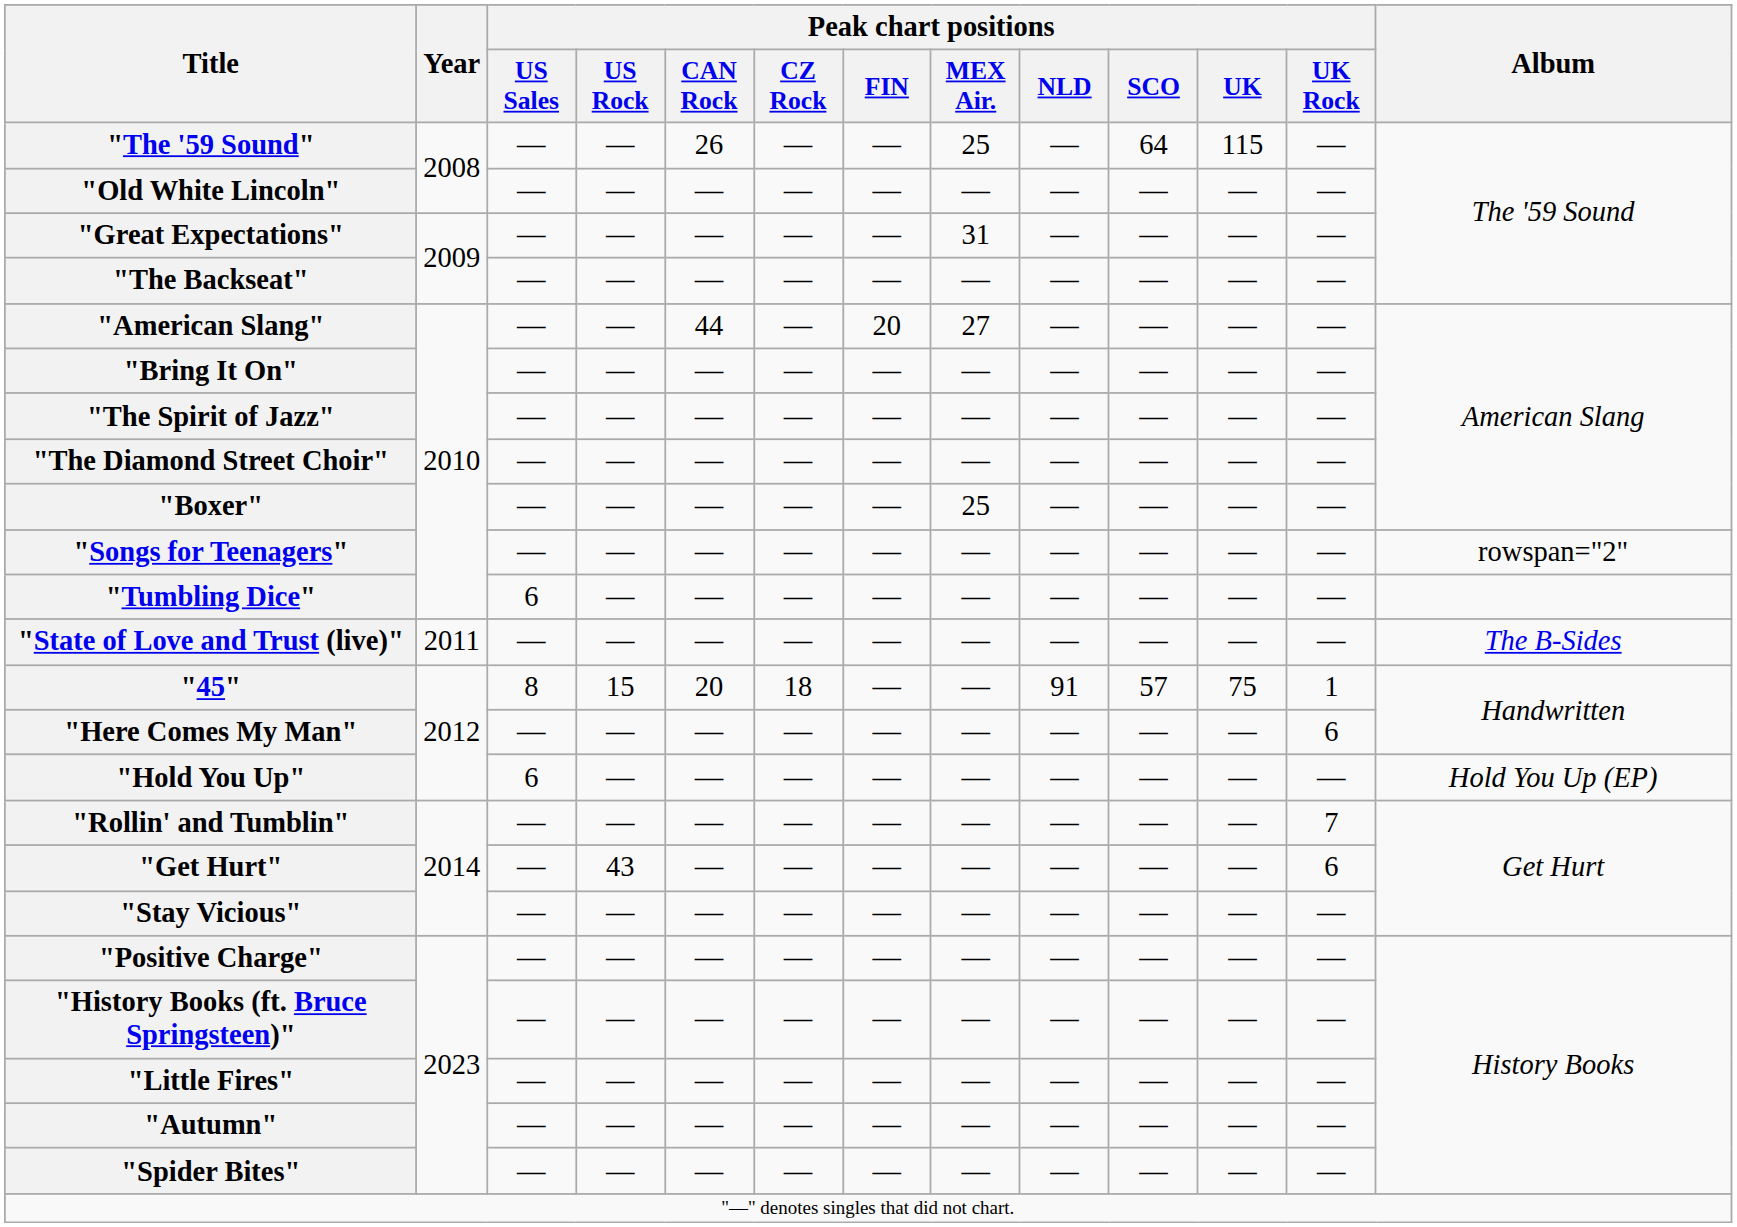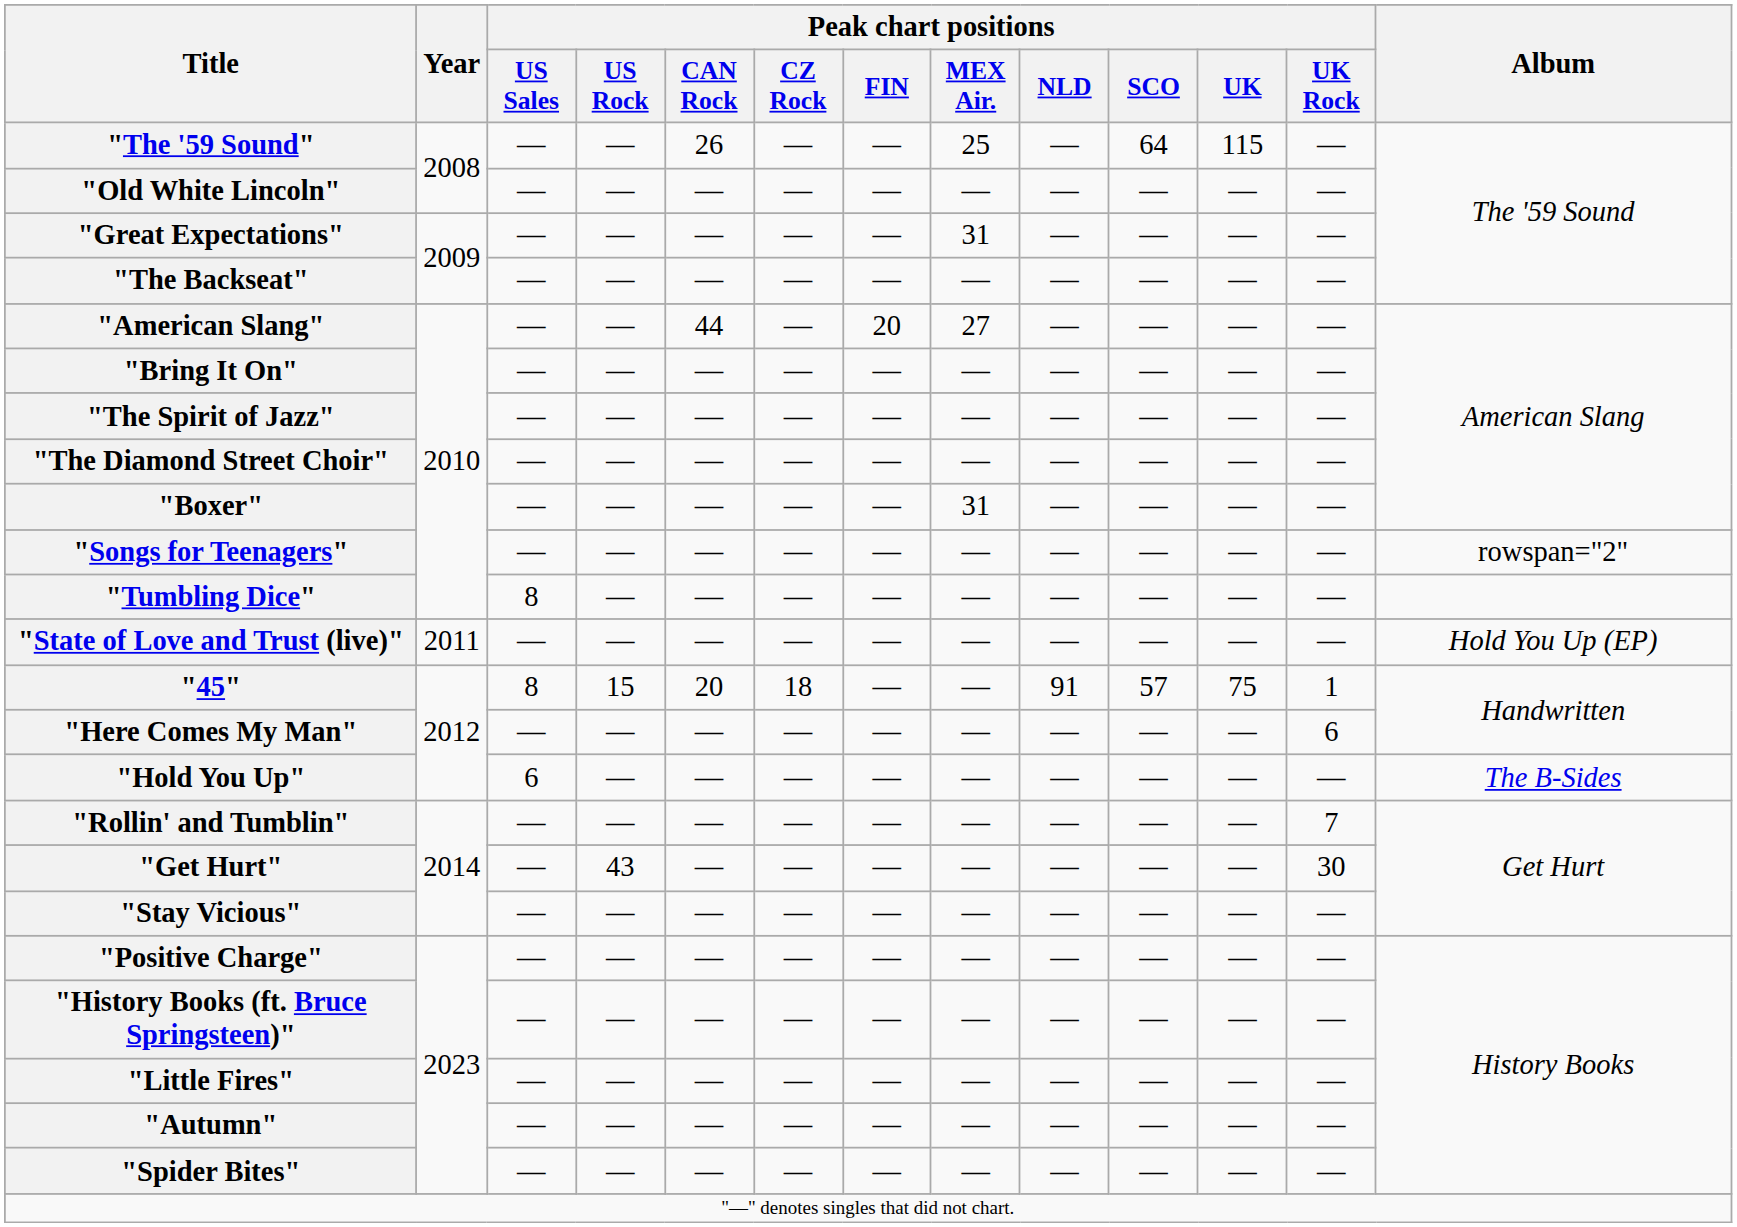(976, 506) 25 -> (976, 506) 31
(531, 596) 6 -> (531, 596) 8
(1553, 641) The B-Sides -> (1553, 641) Hold You Up (EP)
(1553, 777) Hold You Up (EP) -> (1553, 777) The B-Sides
(1331, 867) 6 -> (1331, 867) 30
